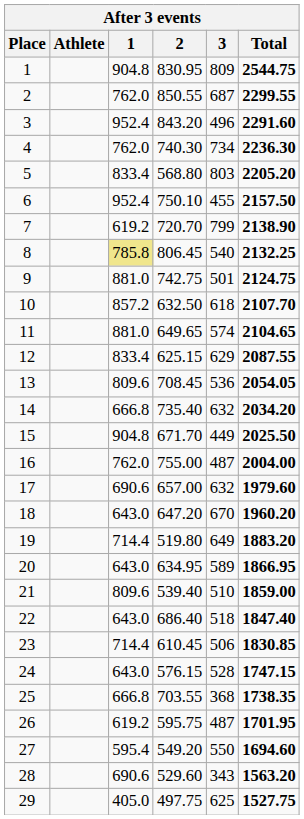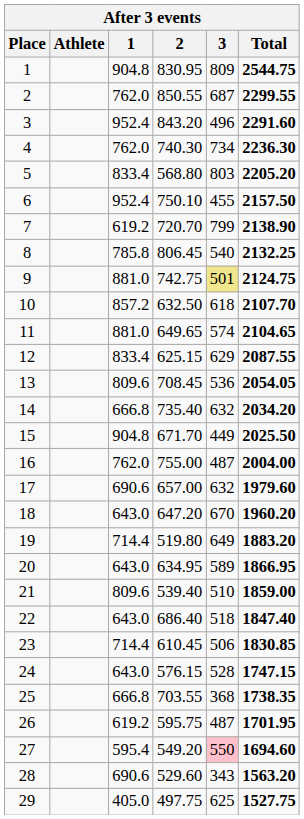(131, 252) khaki background -> (131, 252) no background
(222, 278) no background -> (222, 278) khaki background
(222, 749) no background -> (222, 749) pink background
